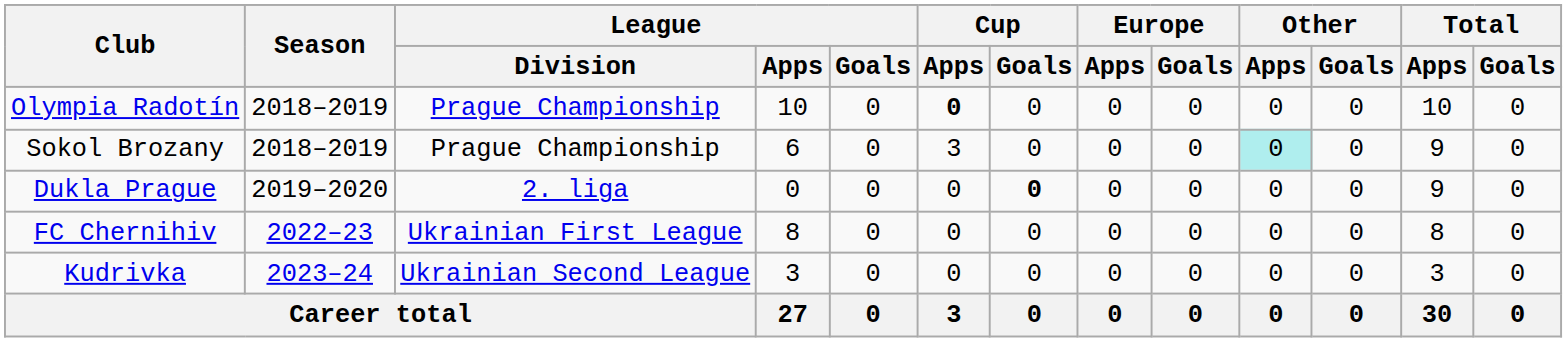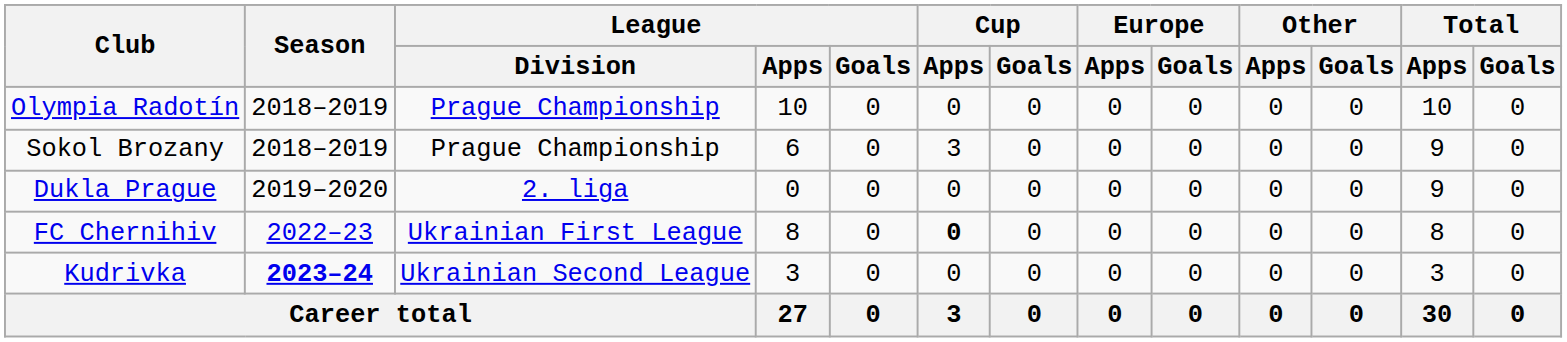(954, 108) bold -> (954, 108) normal
(1276, 150) paleturquoise background -> (1276, 150) no background
(1034, 191) bold -> (1034, 191) normal
(954, 232) normal -> (954, 232) bold
(320, 274) normal -> (320, 274) bold
